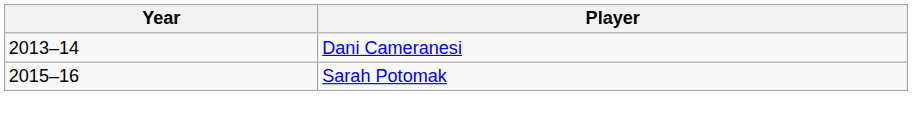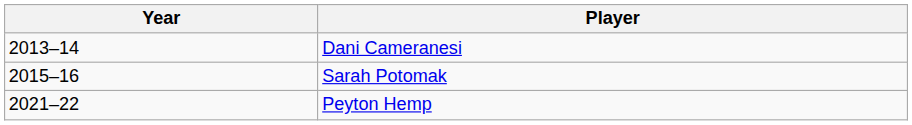+ row: (377, 104)
